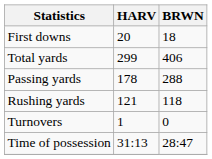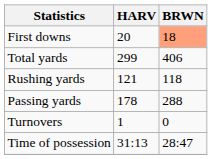(169, 36) no background -> (169, 36) lightsalmon background
rows swapped: (46, 100) <-> (44, 79)
